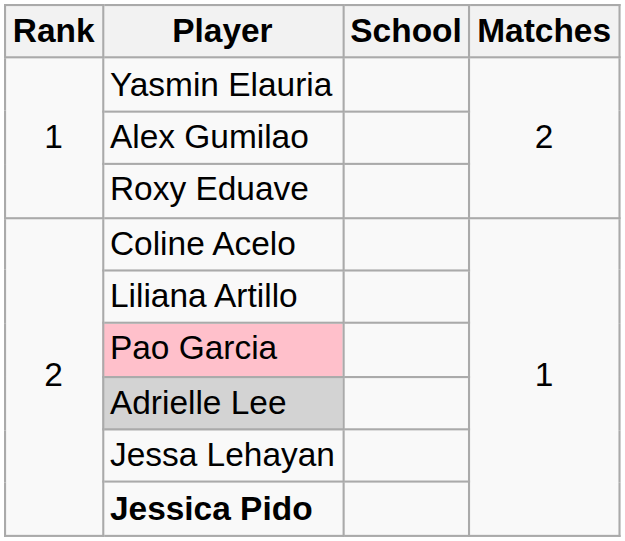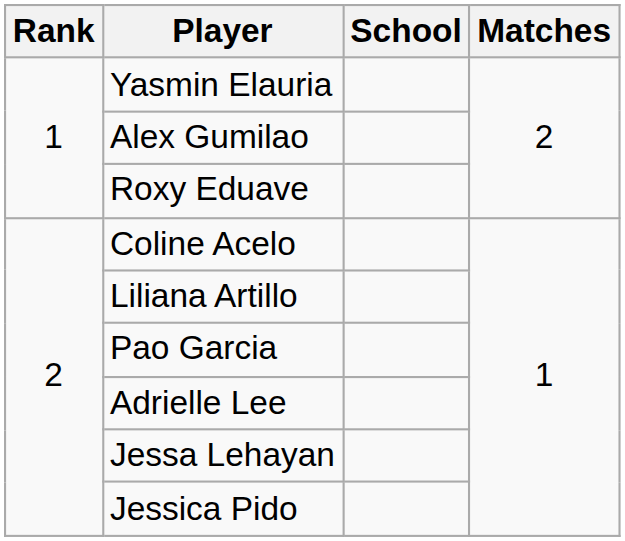(194, 349) pink background -> (194, 349) no background
(198, 402) lightgrey background -> (198, 402) no background
(211, 508) bold -> (204, 508) normal
